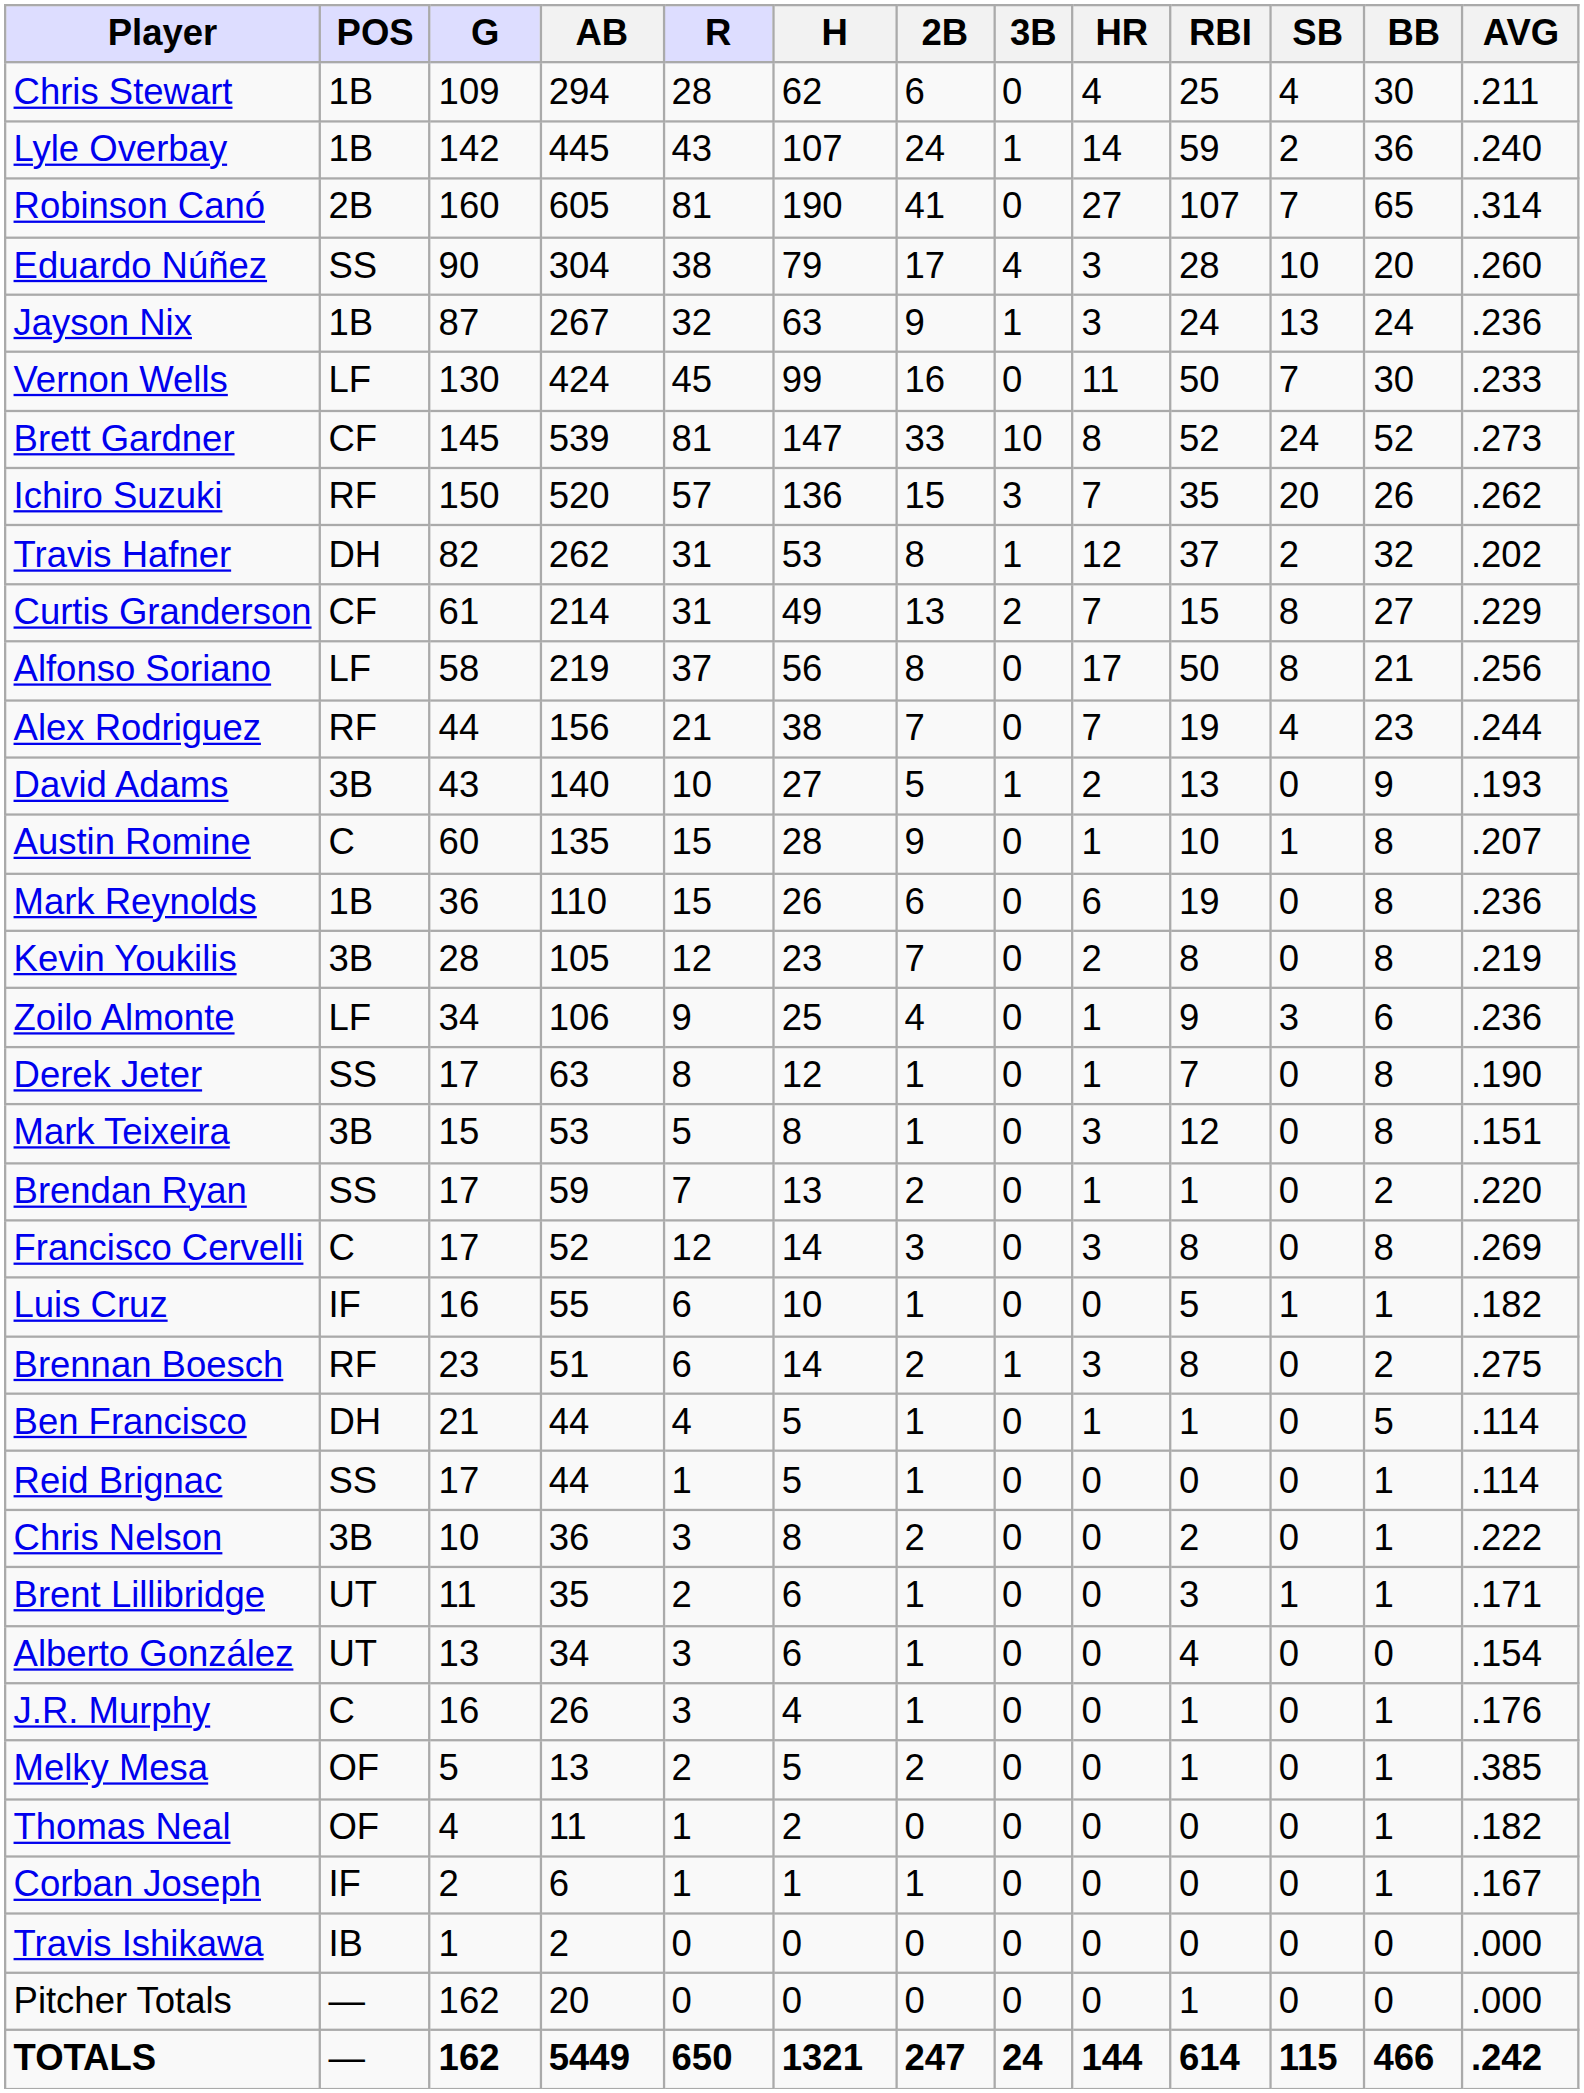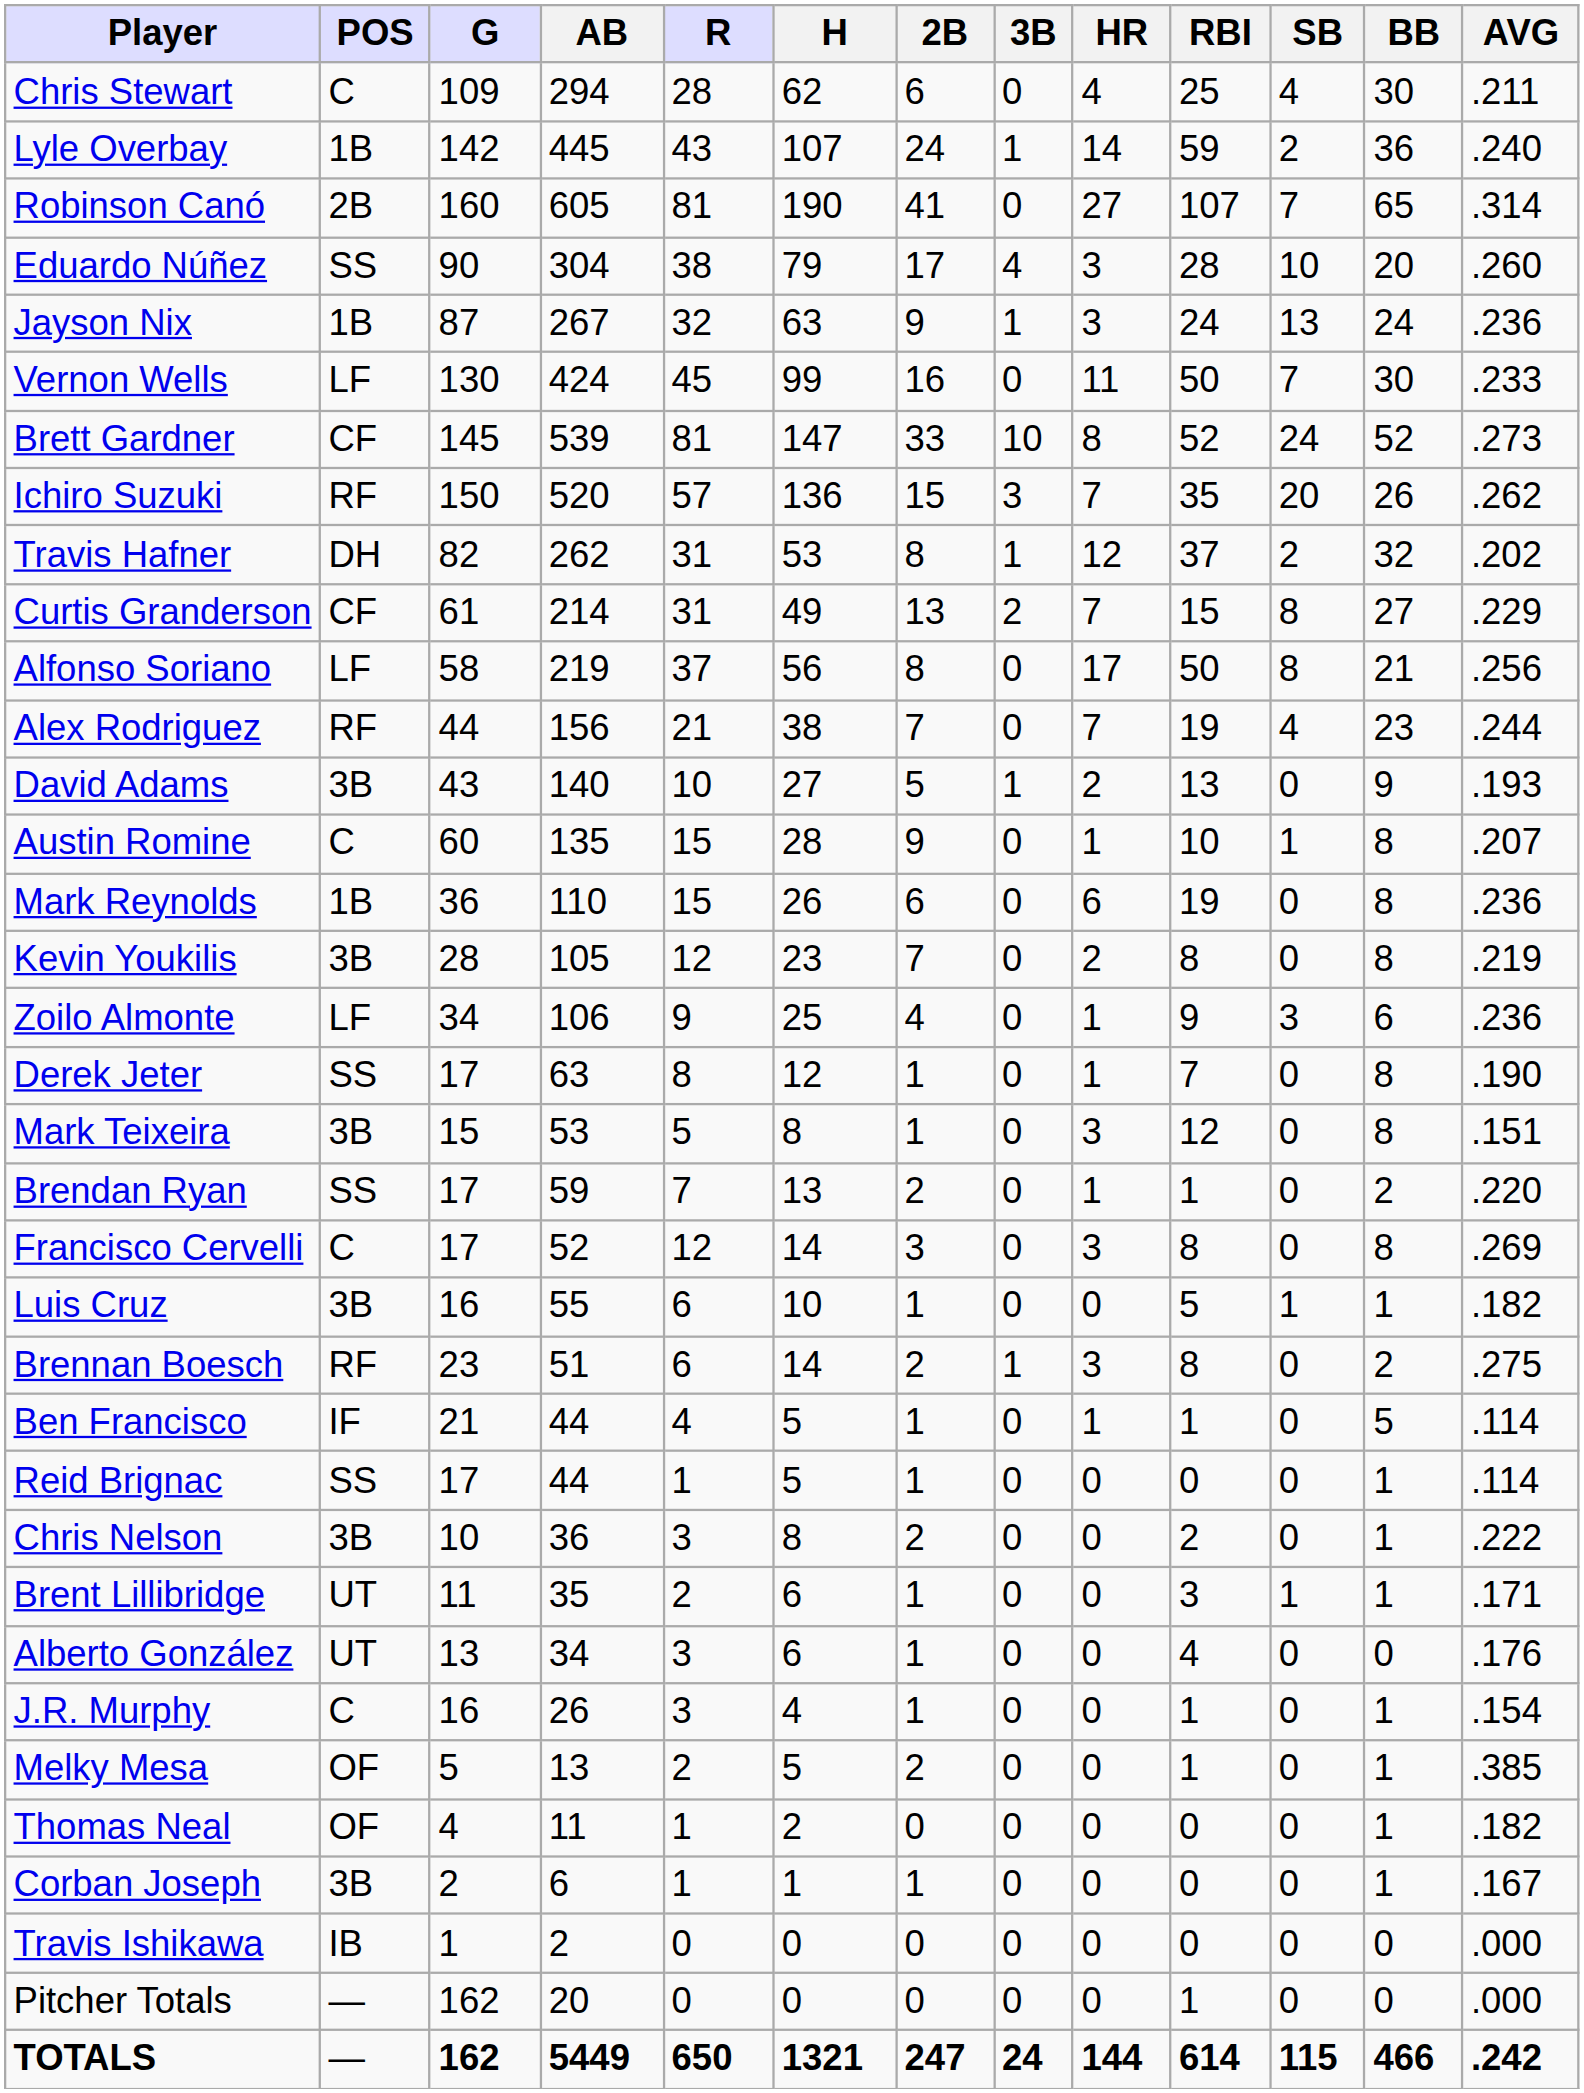(351, 91) 1B -> (342, 91) C
(345, 1306) IF -> (351, 1306) 3B
(355, 1421) DH -> (345, 1421) IF
(1506, 1653) .154 -> (1506, 1653) .176
(1506, 1711) .176 -> (1506, 1711) .154
(345, 1884) IF -> (351, 1884) 3B
